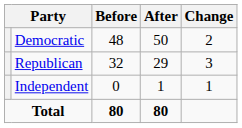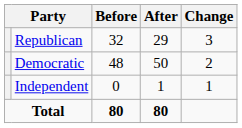rows swapped: (49, 39) <-> (49, 63)
